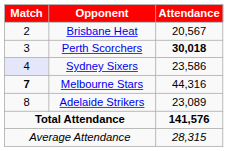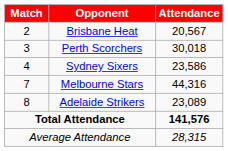(189, 49) bold -> (189, 49) normal
(27, 67) lavender background -> (27, 67) no background
(27, 85) bold -> (27, 85) normal
